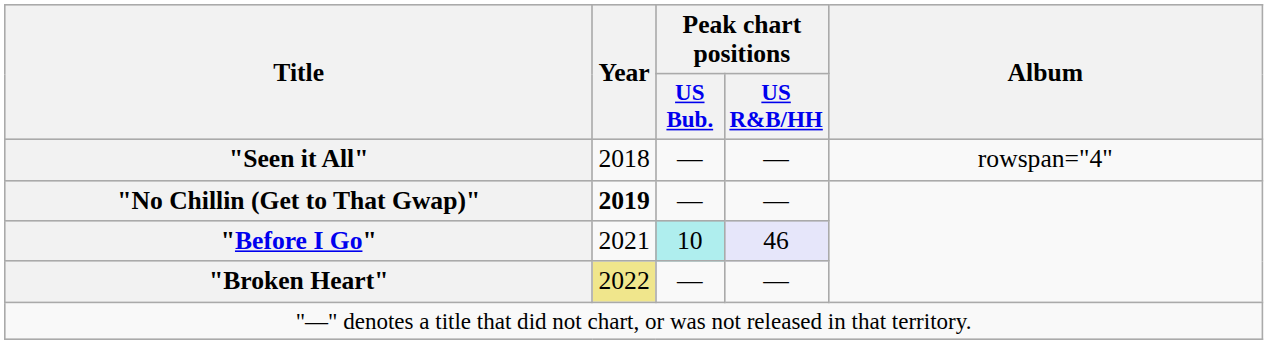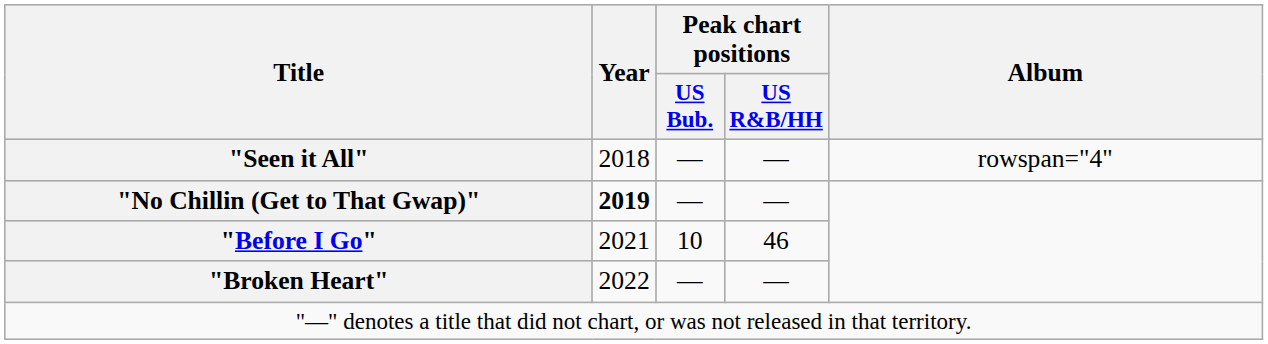(690, 240) paleturquoise background -> (690, 240) no background
(776, 240) lavender background -> (776, 240) no background
(624, 281) khaki background -> (624, 281) no background
